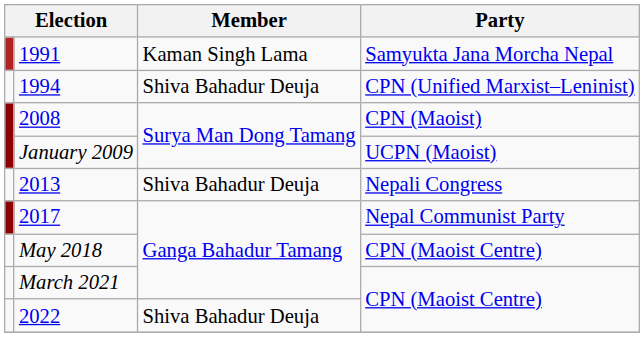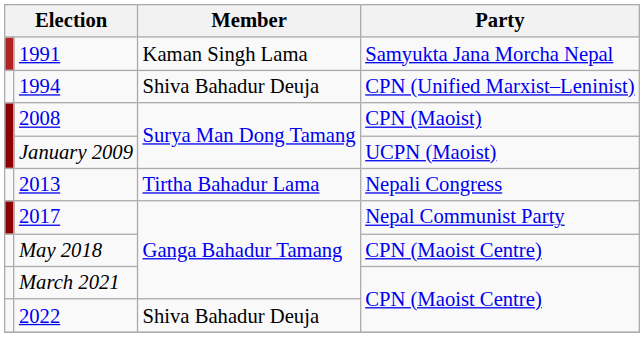(231, 184) Shiva Bahadur Deuja -> (231, 184) Tirtha Bahadur Lama
